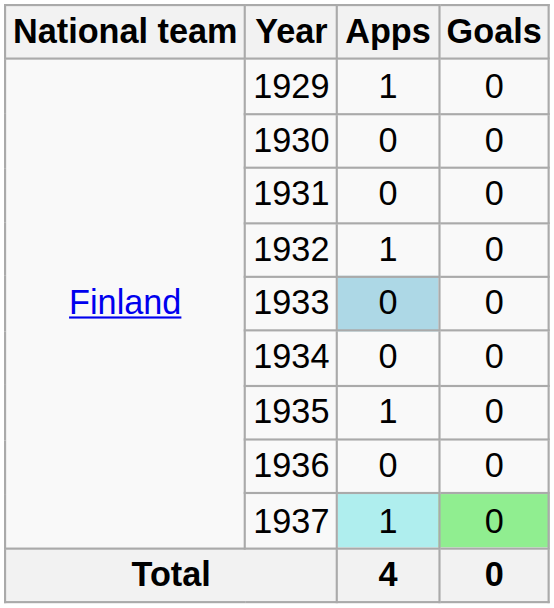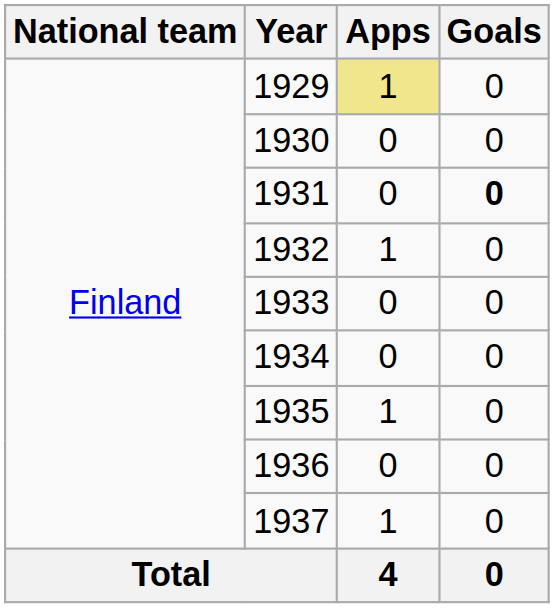(388, 85) no background -> (388, 85) khaki background
(494, 194) normal -> (494, 194) bold
(388, 303) lightblue background -> (388, 303) no background
(388, 520) paleturquoise background -> (388, 520) no background
(494, 520) lightgreen background -> (494, 520) no background
